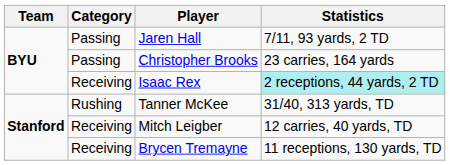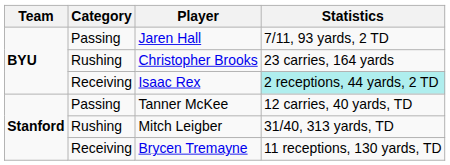(96, 60) Passing -> (96, 60) Rushing
(96, 104) Rushing -> (96, 104) Passing
(329, 104) 31/40, 313 yards, TD -> (338, 104) 12 carries, 40 yards, TD
(102, 126) Receiving -> (96, 126) Rushing
(338, 126) 12 carries, 40 yards, TD -> (329, 126) 31/40, 313 yards, TD
